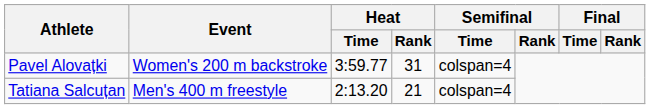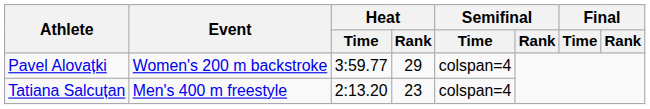(413, 66) 31 -> (413, 66) 29
(413, 91) 21 -> (413, 91) 23
